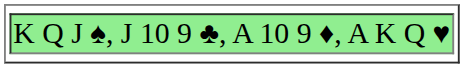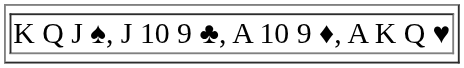(232, 33) lightgreen background -> (232, 33) no background
